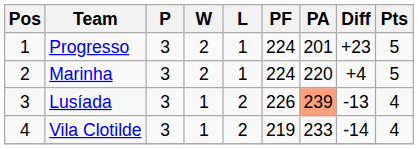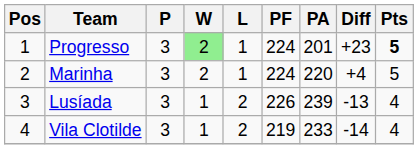(204, 47) no background -> (204, 47) lightgreen background
(394, 47) normal -> (394, 47) bold
(318, 102) lightsalmon background -> (318, 102) no background
